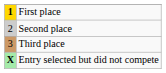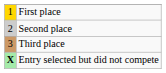(10, 12) bold -> (10, 12) normal
